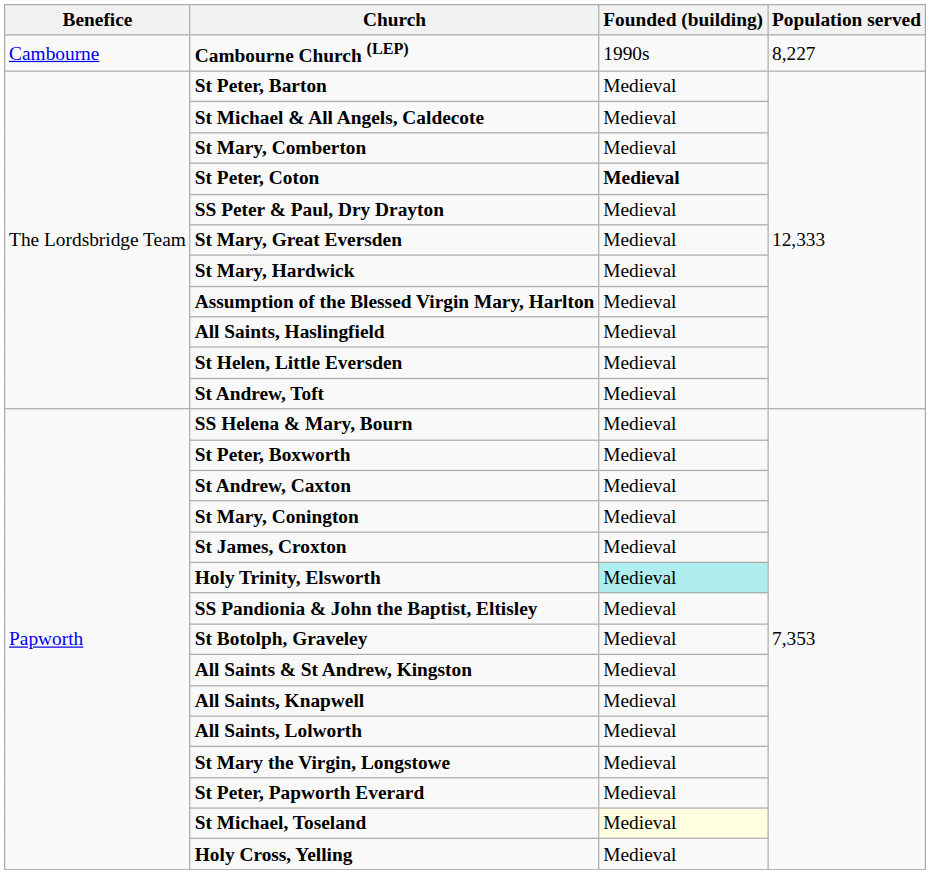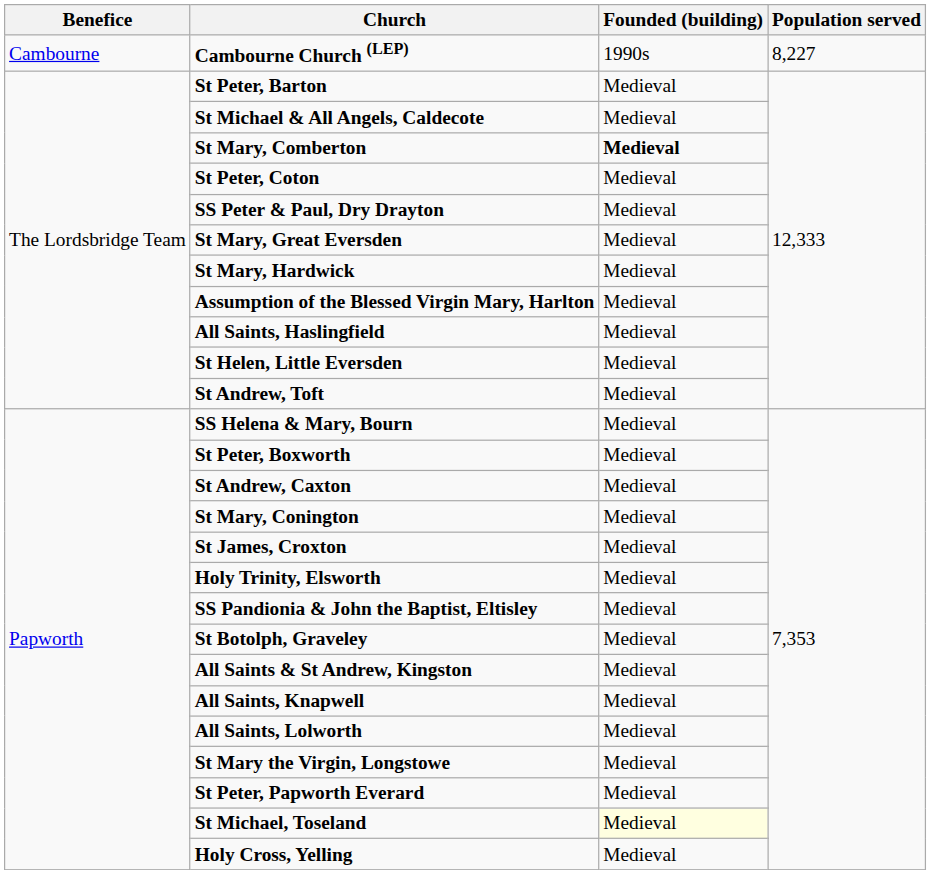(640, 147) normal -> (641, 147) bold
(641, 178) bold -> (640, 178) normal
(640, 577) paleturquoise background -> (640, 577) no background
